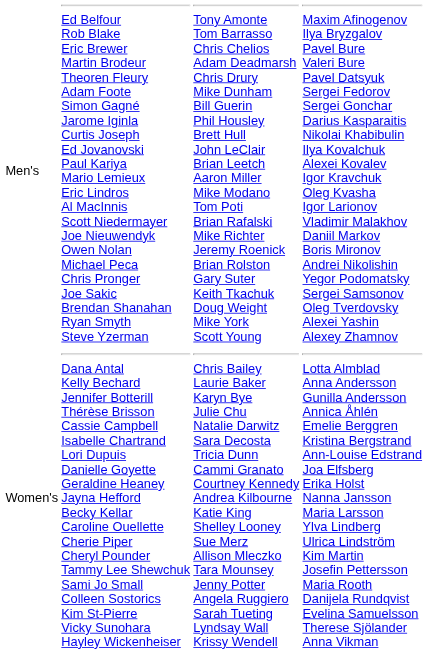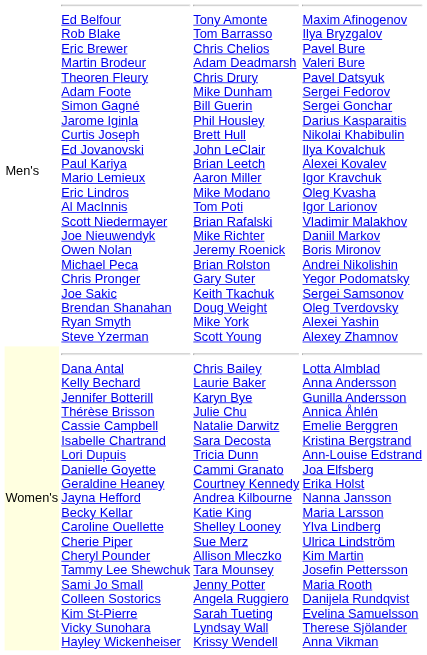(32, 498) no background -> (32, 498) lightyellow background
